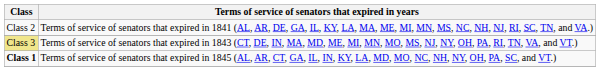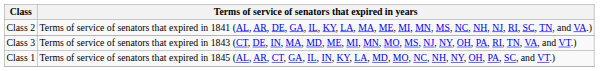(21, 43) khaki background -> (21, 43) no background
(21, 58) bold -> (21, 58) normal
